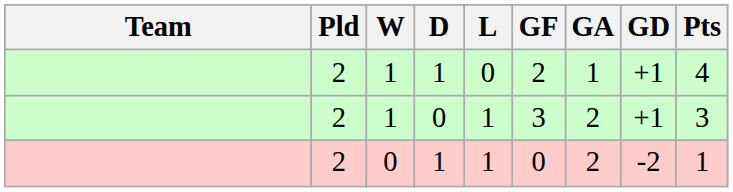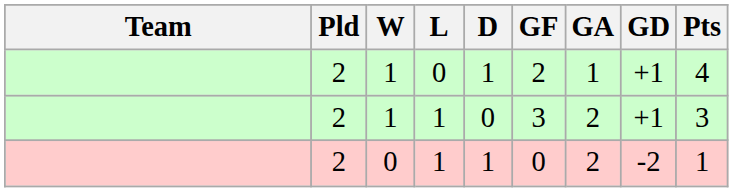columns swapped: (439, 27) <-> (488, 27)
